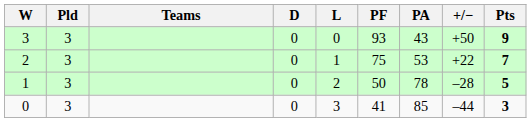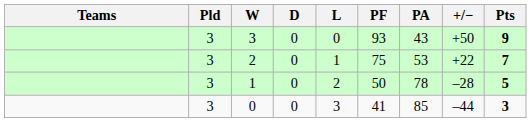columns swapped: (181, 15) <-> (26, 15)
